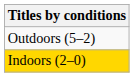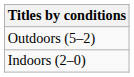(47, 60) gold background -> (47, 60) no background
